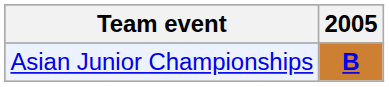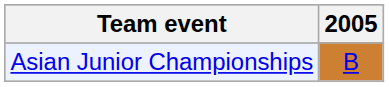(351, 62) bold -> (351, 62) normal
